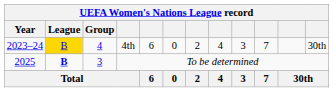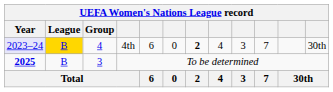(25, 45) no background -> (25, 45) lavender background
(197, 45) normal -> (197, 45) bold
(25, 62) normal -> (25, 62) bold
(64, 62) bold -> (64, 62) normal
